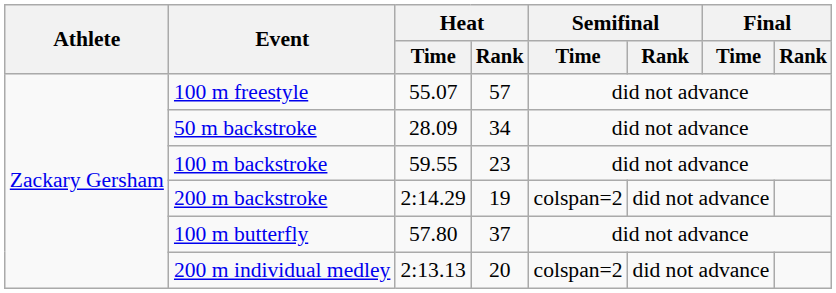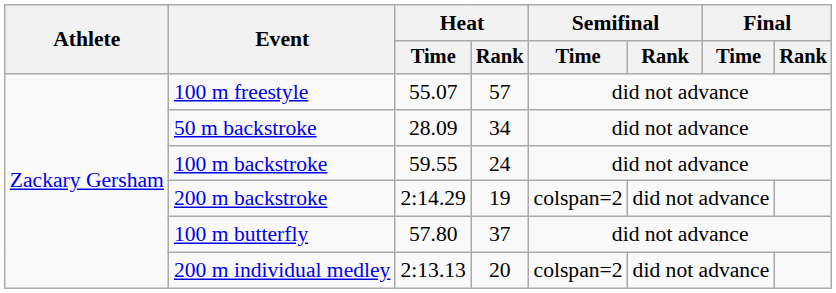(500, 163) 23 -> (500, 163) 24
